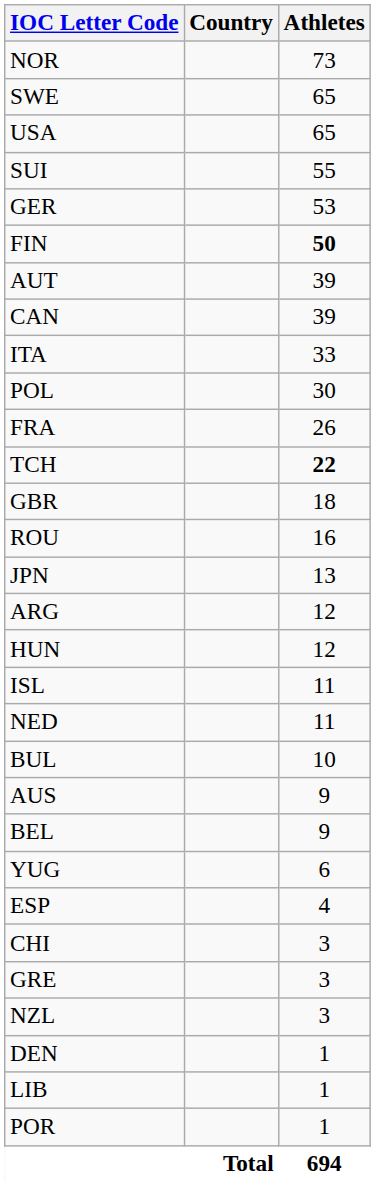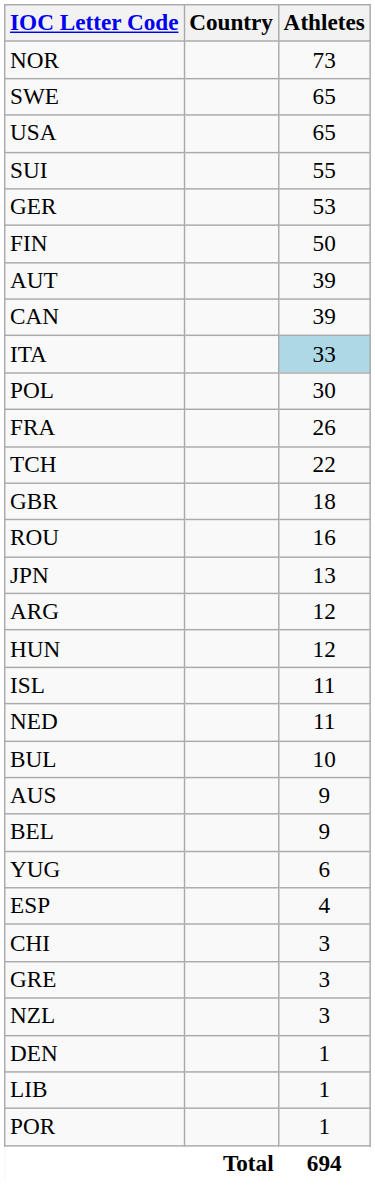(324, 243) bold -> (324, 243) normal
(324, 354) no background -> (324, 354) lightblue background
(324, 464) bold -> (324, 464) normal
